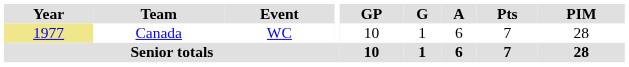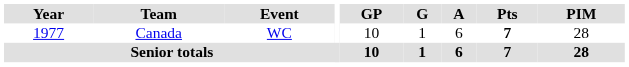(49, 33) khaki background -> (49, 33) no background
(507, 33) normal -> (507, 33) bold
